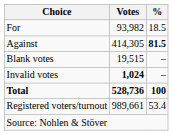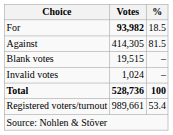(130, 28) normal -> (130, 28) bold
(157, 43) bold -> (157, 43) normal
(133, 75) bold -> (133, 75) normal
